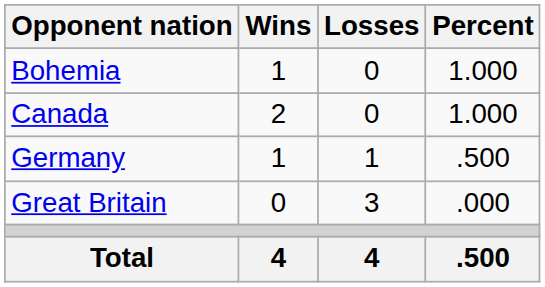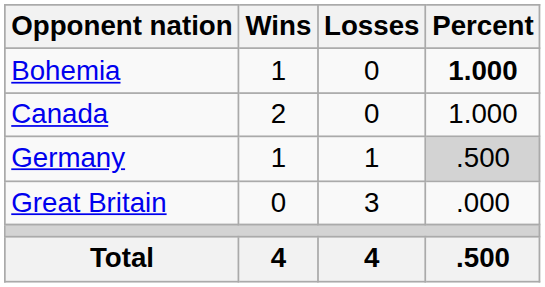(483, 70) normal -> (483, 70) bold
(483, 158) no background -> (483, 158) lightgrey background
